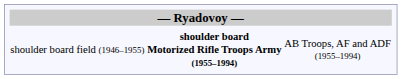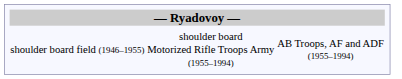(214, 49) bold -> (211, 49) normal
